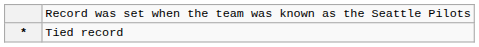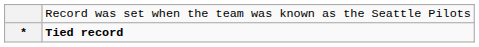(84, 33) normal -> (84, 33) bold
